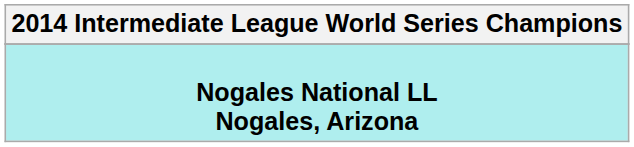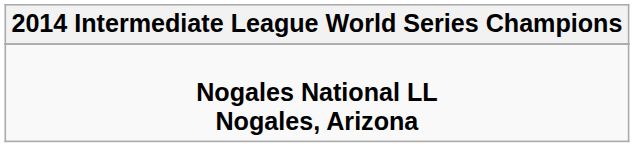(317, 106) paleturquoise background -> (317, 106) no background
